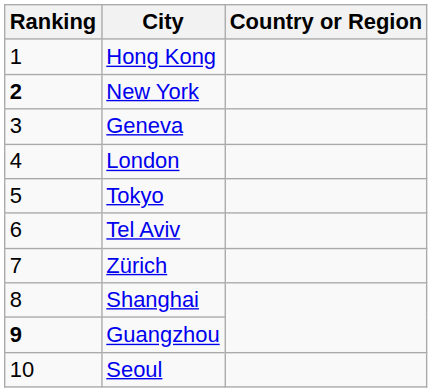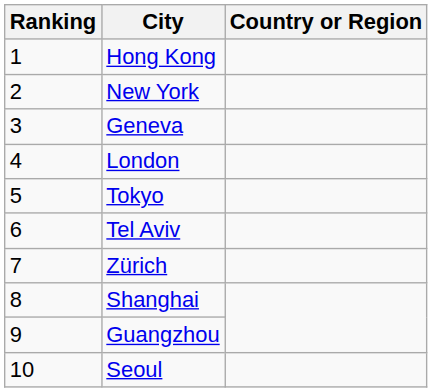(16, 91) bold -> (16, 91) normal
(16, 334) bold -> (16, 334) normal
